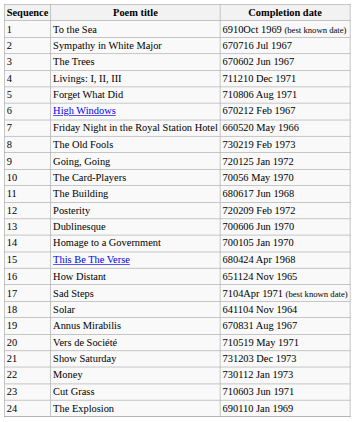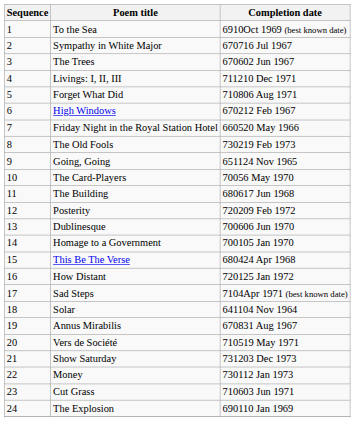(258, 161) 720125 Jan 1972 -> (260, 161) 651124 Nov 1965
(260, 276) 651124 Nov 1965 -> (258, 276) 720125 Jan 1972
